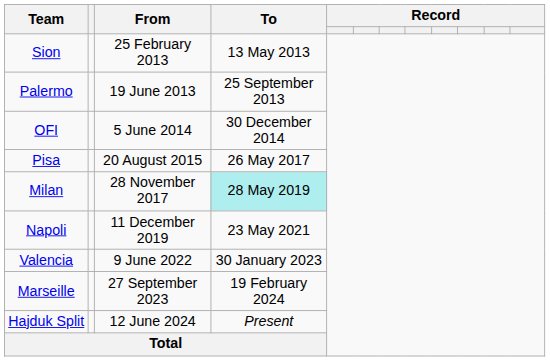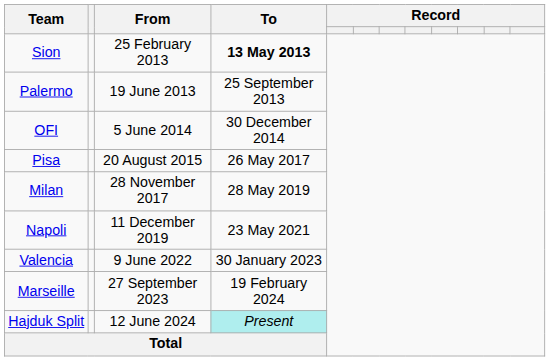(269, 52) normal -> (269, 52) bold
(269, 191) paleturquoise background -> (269, 191) no background
(269, 321) no background -> (269, 321) paleturquoise background
